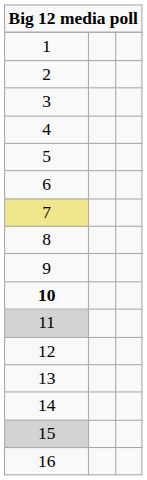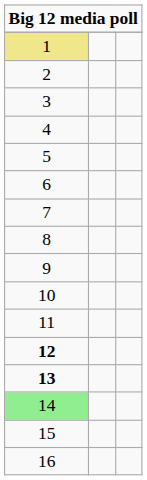(47, 46) no background -> (47, 46) khaki background
(47, 212) khaki background -> (47, 212) no background
(47, 295) bold -> (47, 295) normal
(47, 323) lightgrey background -> (47, 323) no background
(47, 350) normal -> (47, 350) bold
(47, 378) normal -> (47, 378) bold
(47, 405) no background -> (47, 405) lightgreen background
(47, 433) lightgrey background -> (47, 433) no background
